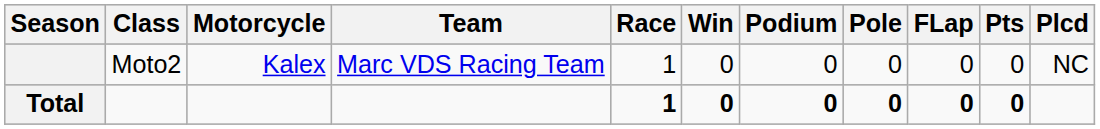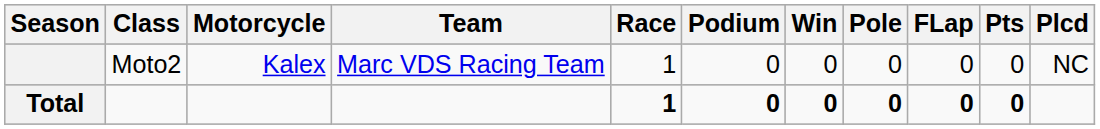columns swapped: (711, 24) <-> (791, 24)
